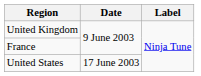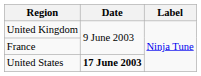(111, 63) normal -> (112, 63) bold
